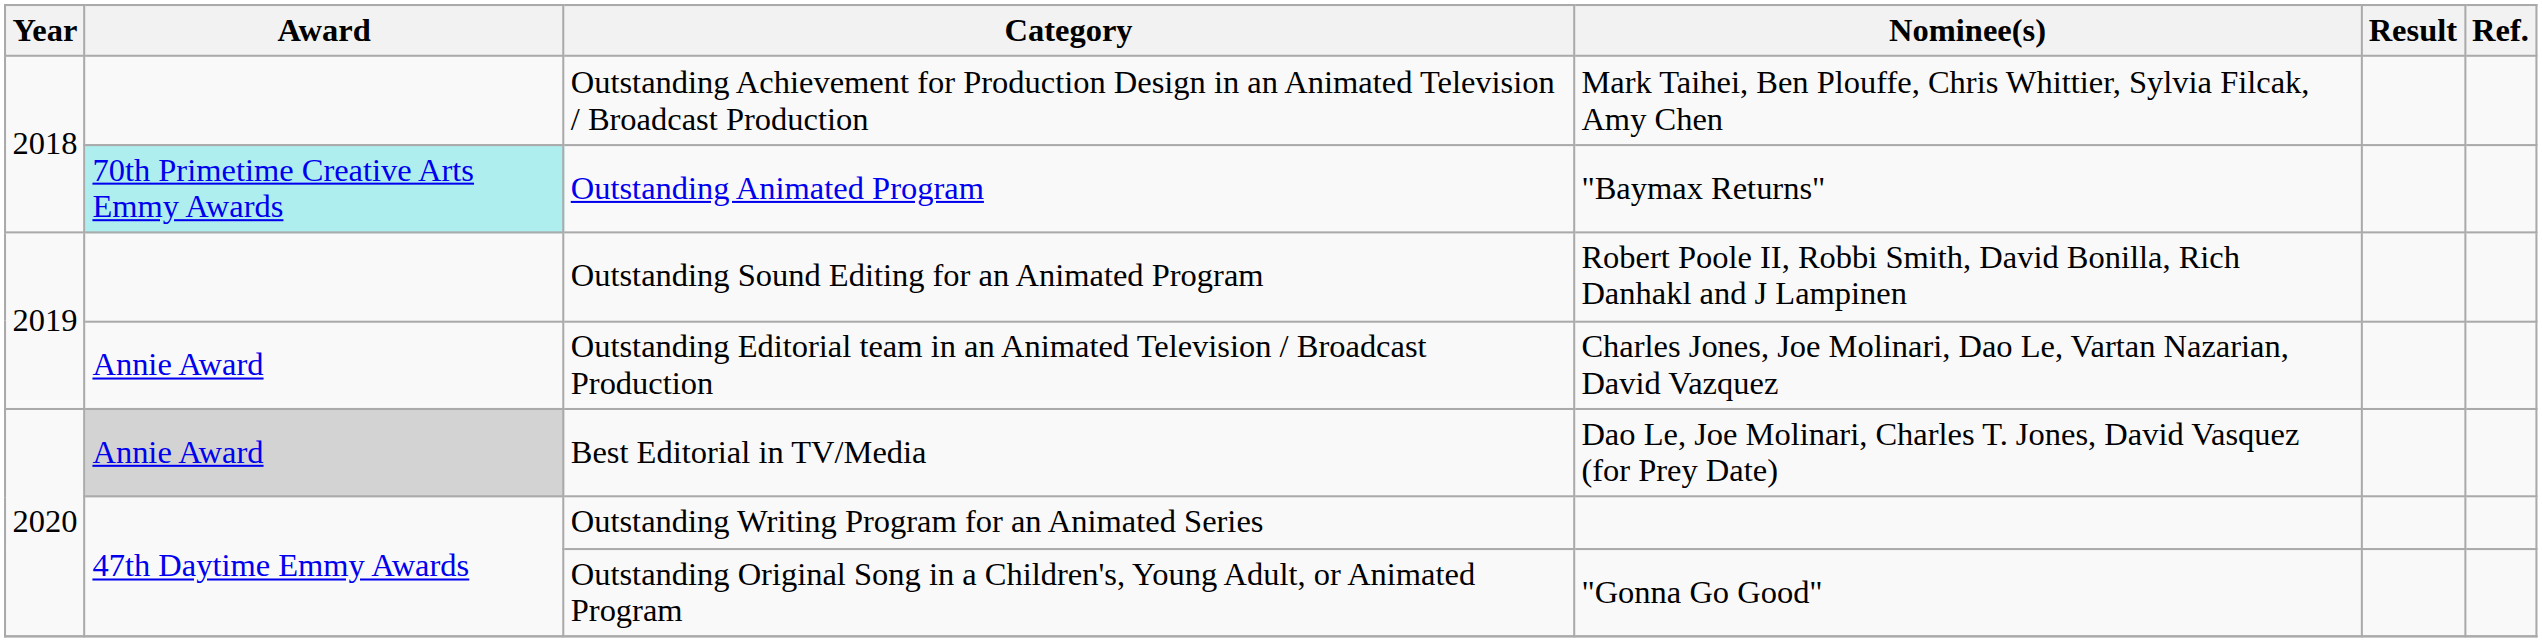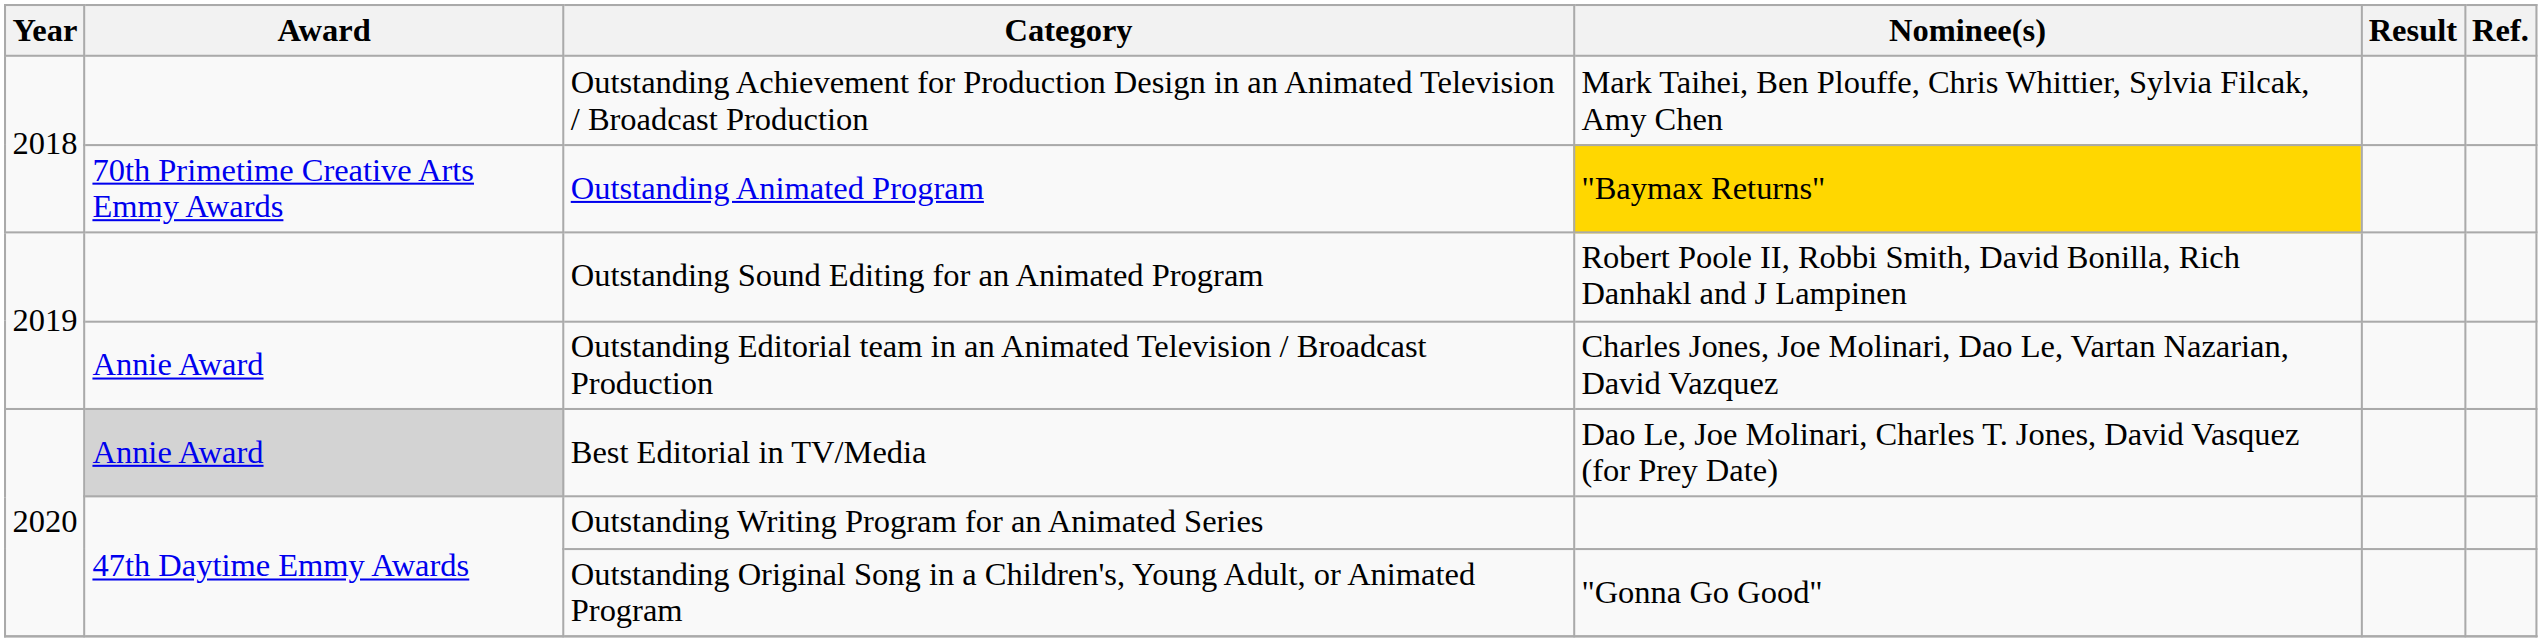(283, 188) paleturquoise background -> (283, 188) no background
(1703, 188) no background -> (1703, 188) gold background
